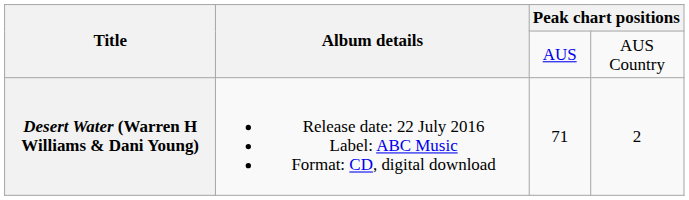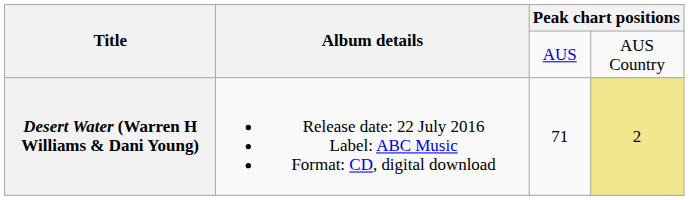(637, 136) no background -> (637, 136) khaki background
